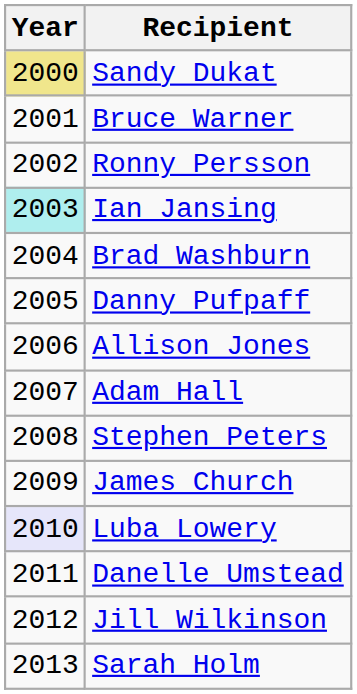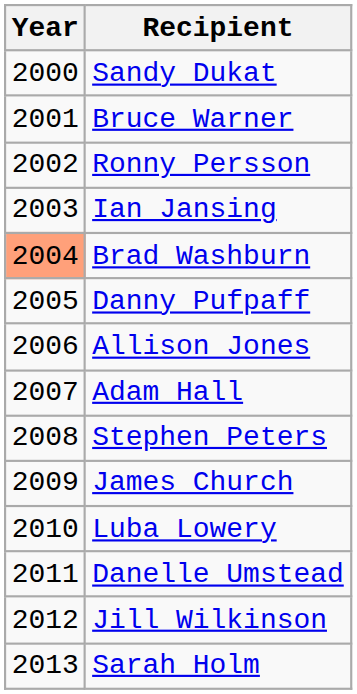(45, 73) khaki background -> (45, 73) no background
(45, 210) paleturquoise background -> (45, 210) no background
(45, 256) no background -> (45, 256) lightsalmon background
(45, 529) lavender background -> (45, 529) no background
